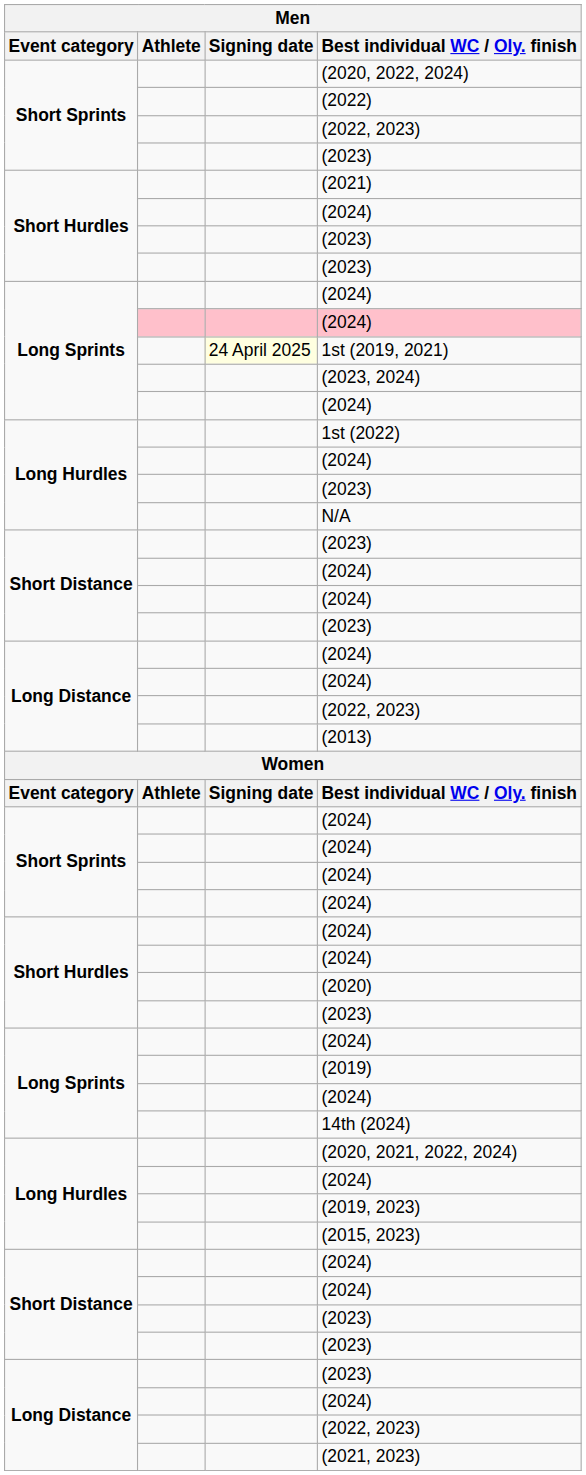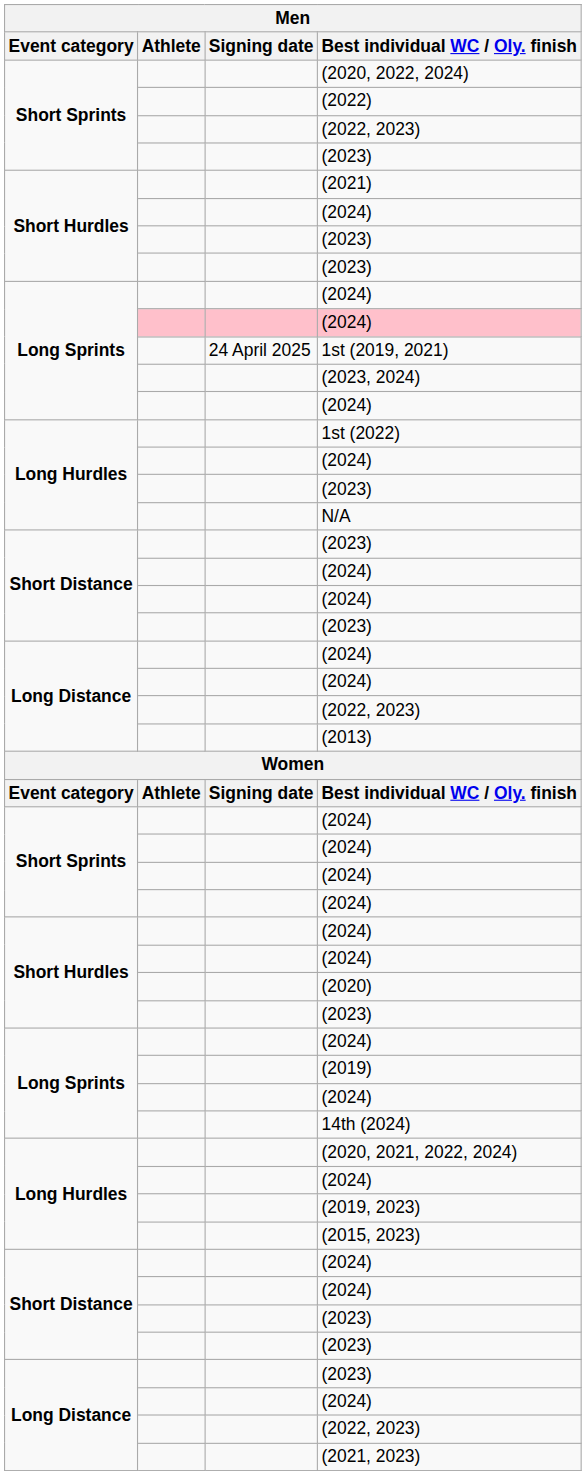(260, 350) lightyellow background -> (260, 350) no background
